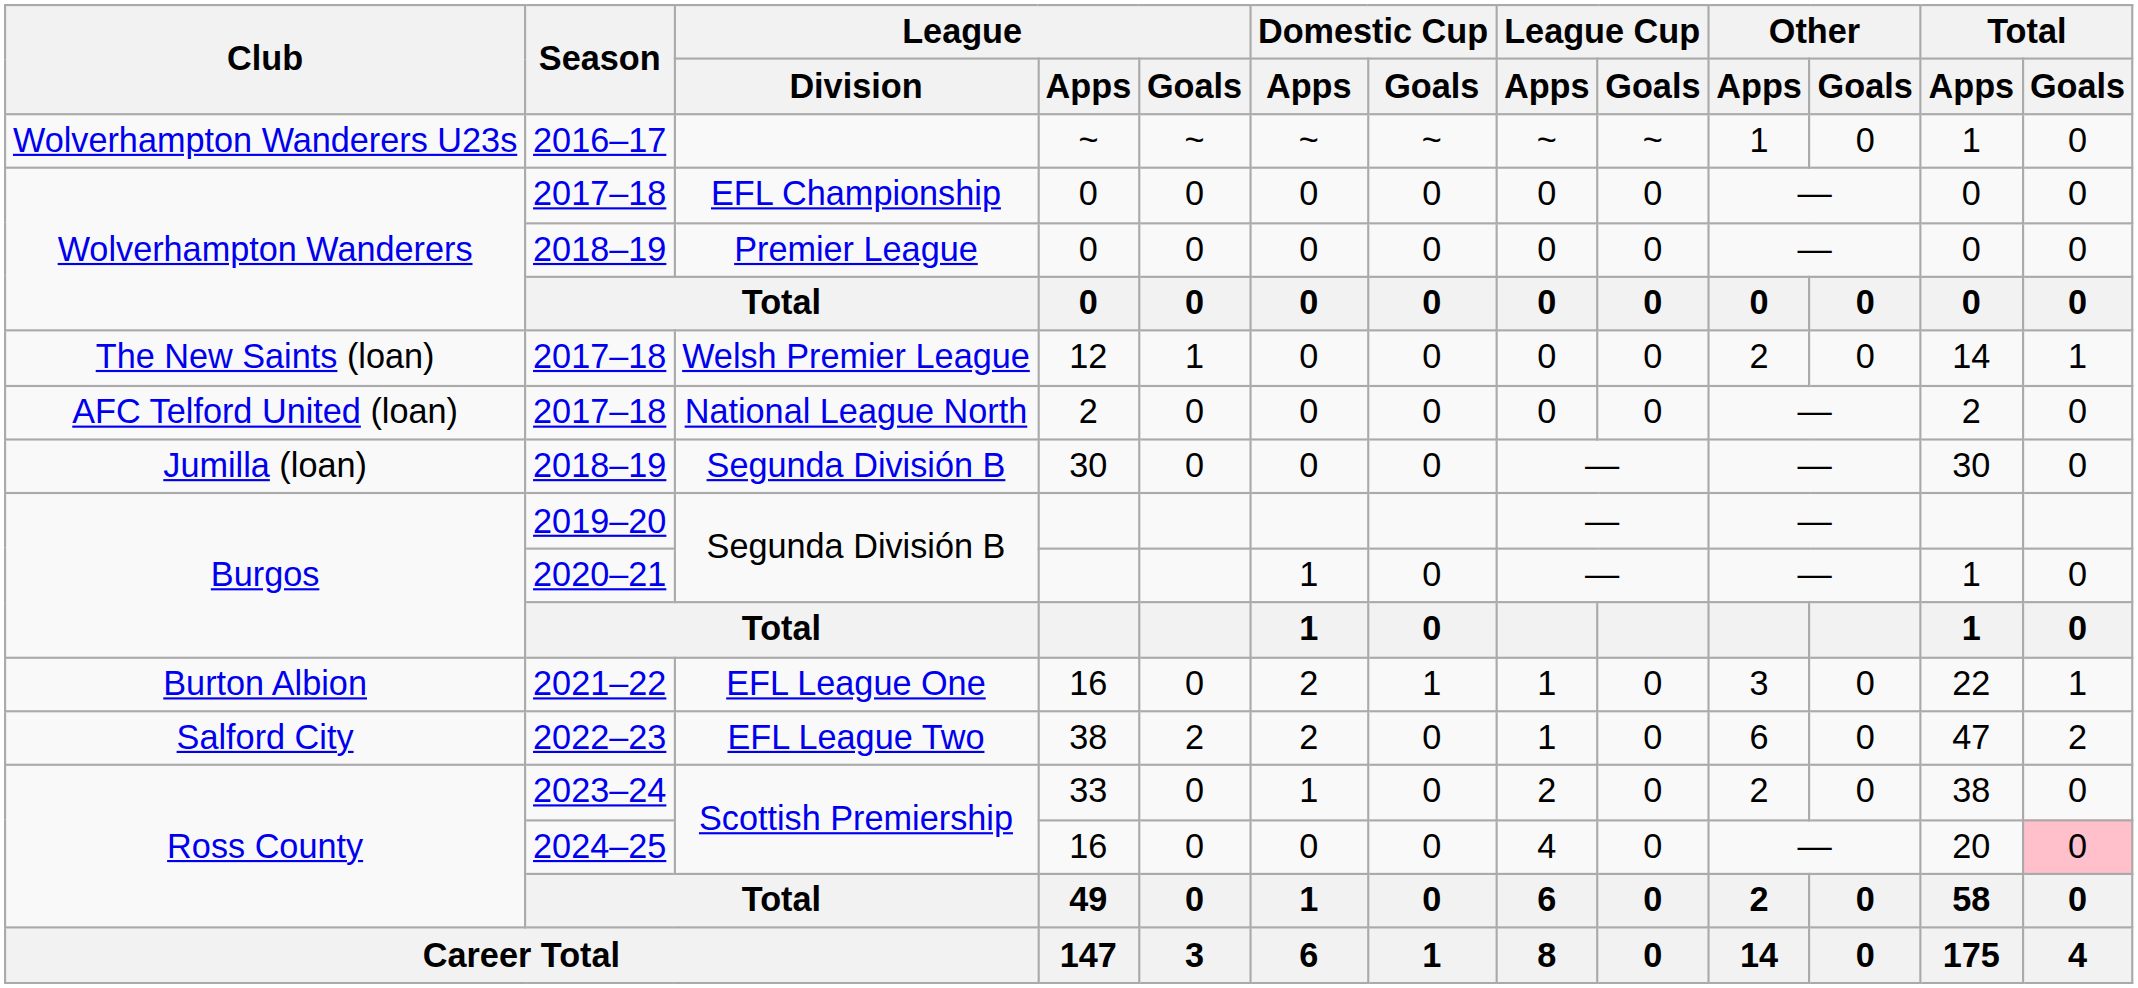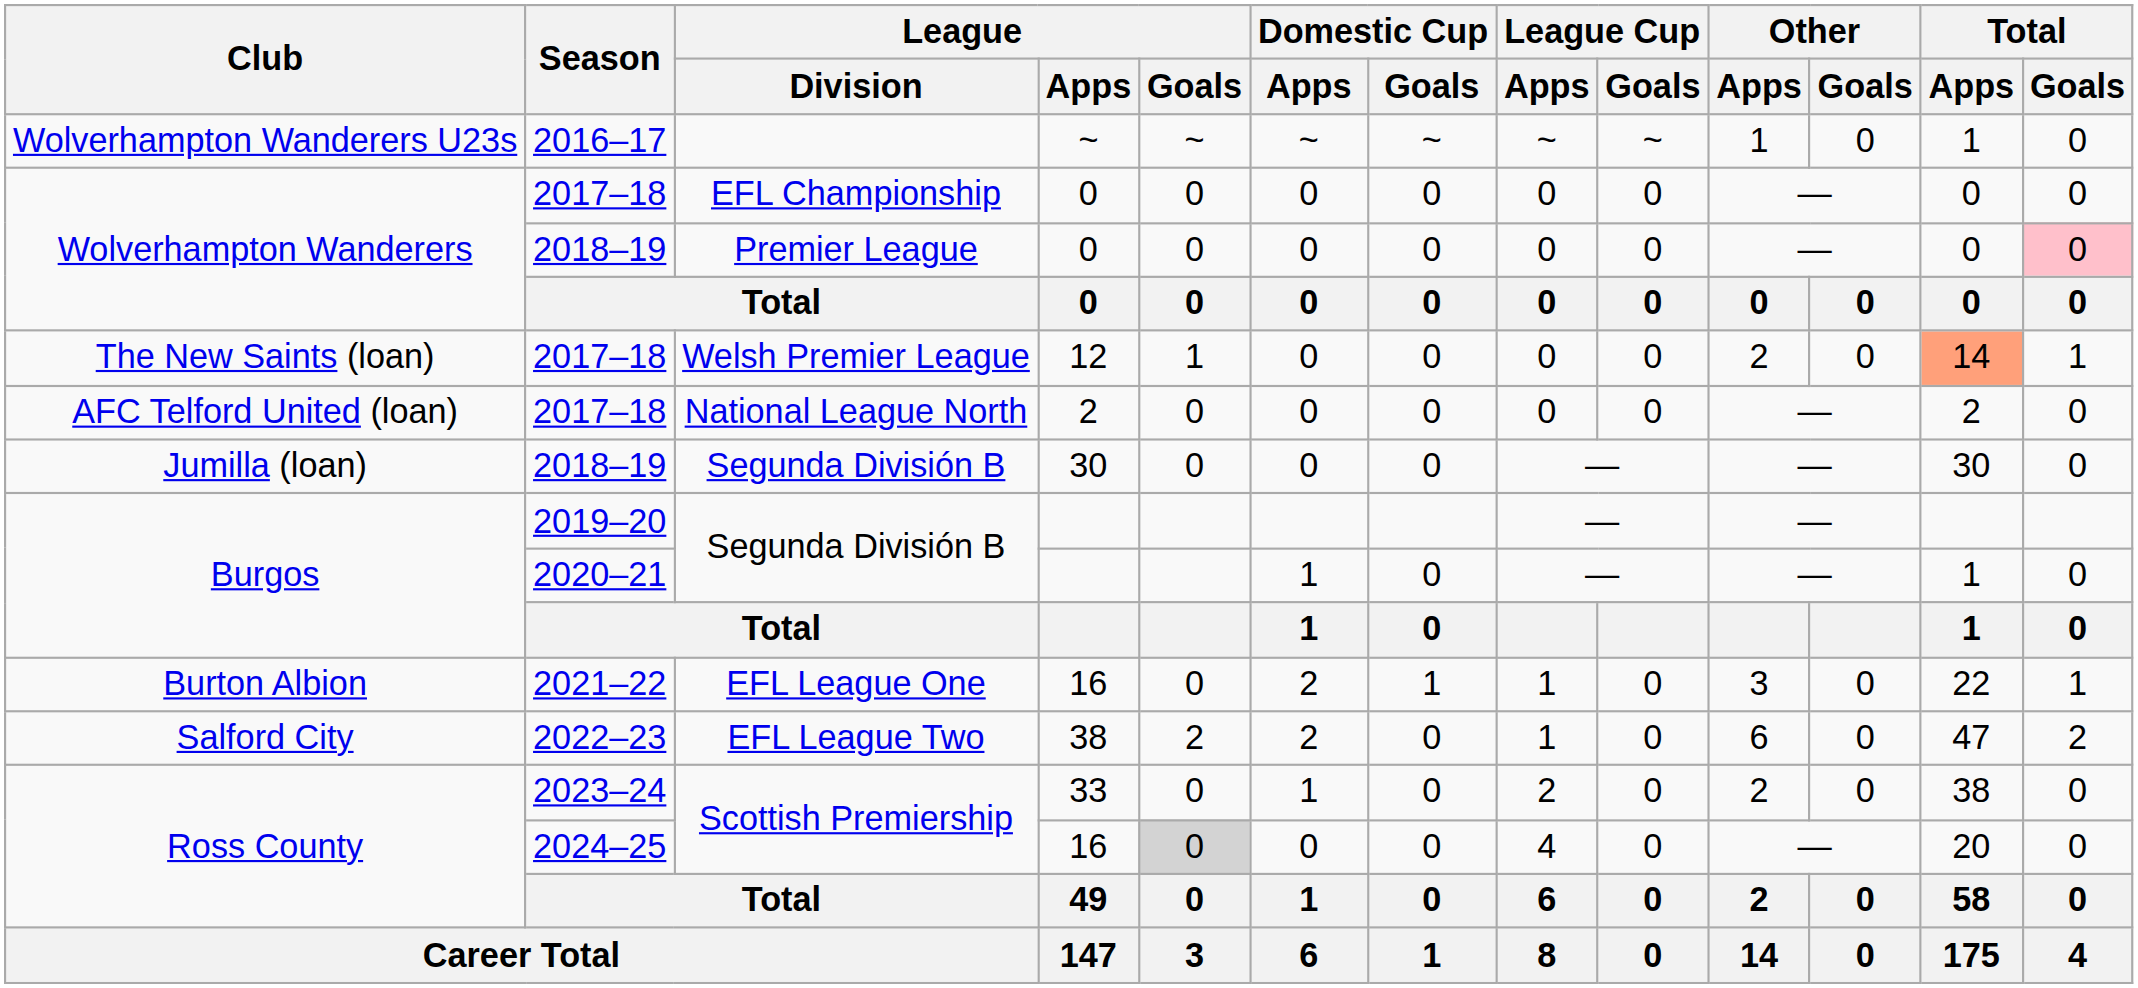(2078, 248) no background -> (2078, 248) pink background
(1971, 357) no background -> (1971, 357) lightsalmon background
(1195, 846) no background -> (1195, 846) lightgrey background
(2078, 846) pink background -> (2078, 846) no background
